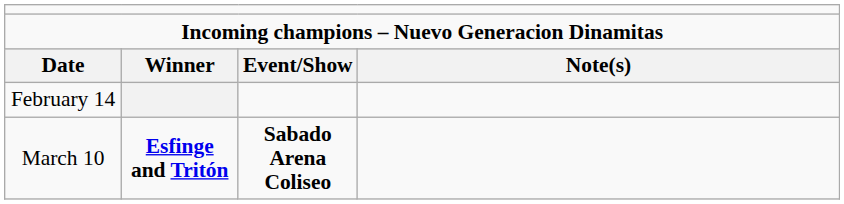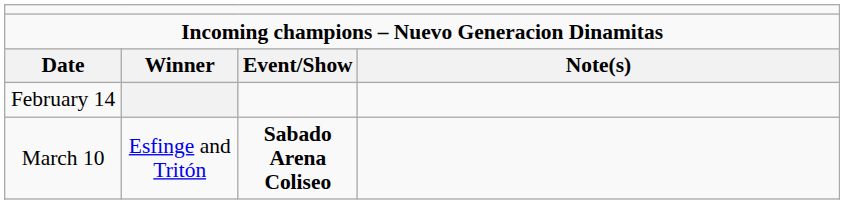(180, 157) bold -> (180, 157) normal
